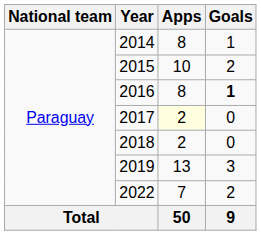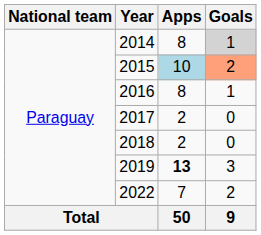(231, 42) no background -> (231, 42) lightgrey background
(182, 67) no background -> (182, 67) lightblue background
(231, 67) no background -> (231, 67) lightsalmon background
(231, 92) bold -> (231, 92) normal
(182, 117) lightyellow background -> (182, 117) no background
(182, 167) normal -> (182, 167) bold
